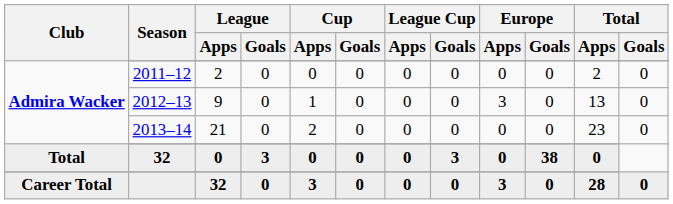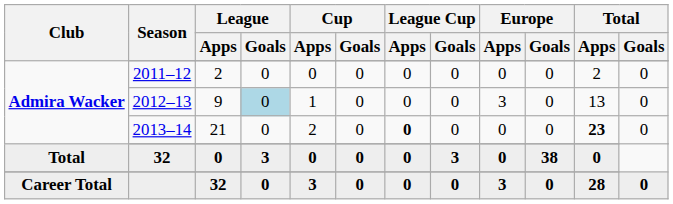(265, 102) no background -> (265, 102) lightblue background
(407, 129) normal -> (407, 129) bold
(597, 129) normal -> (597, 129) bold
